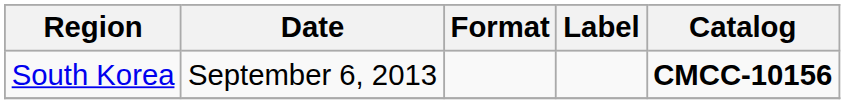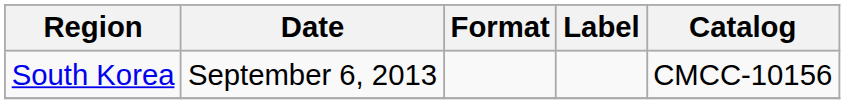(743, 74) bold -> (743, 74) normal
